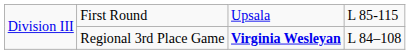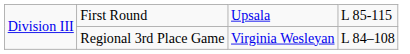(286, 37) bold -> (283, 37) normal
